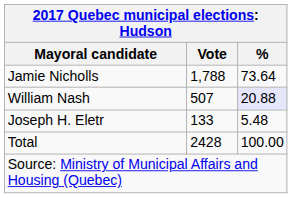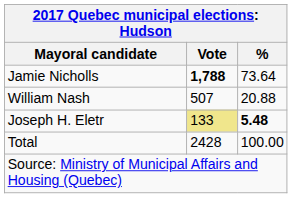(208, 76) normal -> (208, 76) bold
(258, 98) lavender background -> (258, 98) no background
(202, 120) no background -> (202, 120) khaki background
(254, 120) normal -> (254, 120) bold
